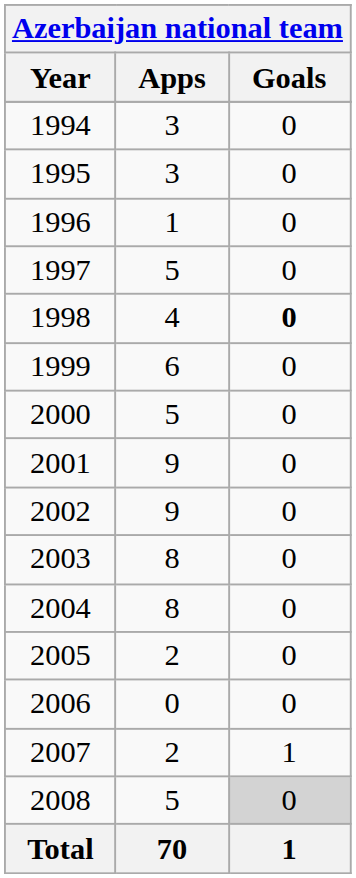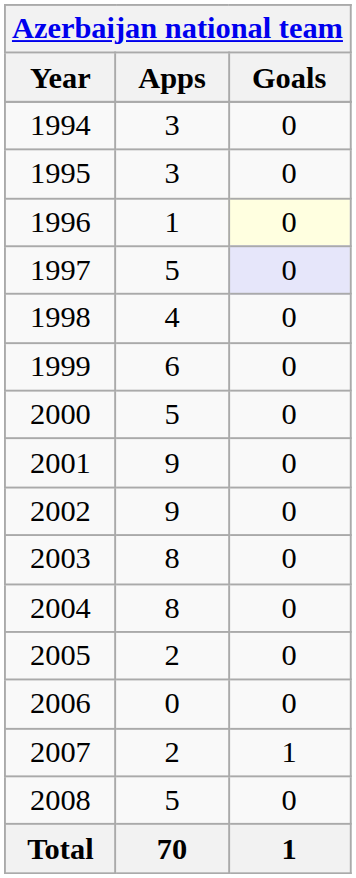(289, 221) no background -> (289, 221) lightyellow background
(289, 269) no background -> (289, 269) lavender background
(289, 317) bold -> (289, 317) normal
(289, 800) lightgrey background -> (289, 800) no background
